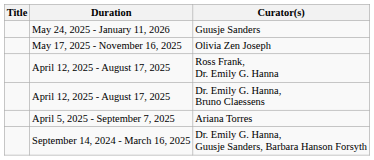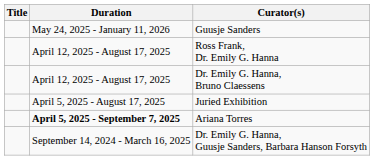- row: (233, 45)
+ row: (231, 102)
(103, 118) normal -> (106, 118) bold
